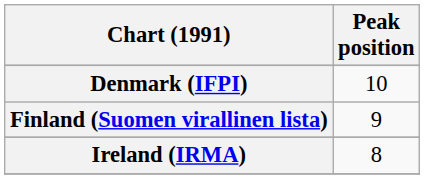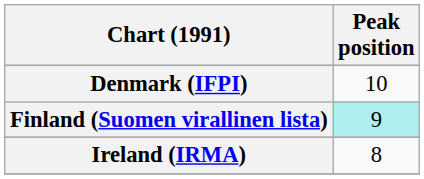(376, 119) no background -> (376, 119) paleturquoise background
